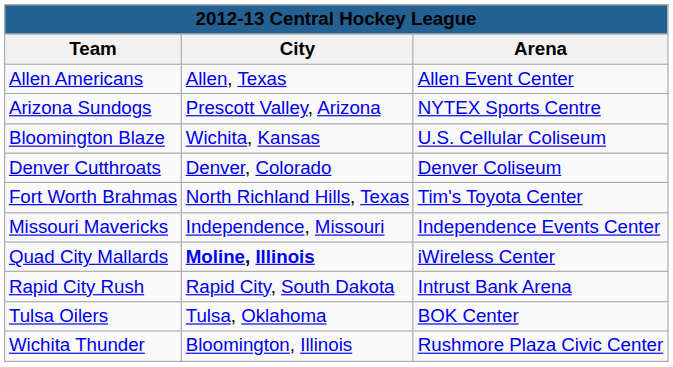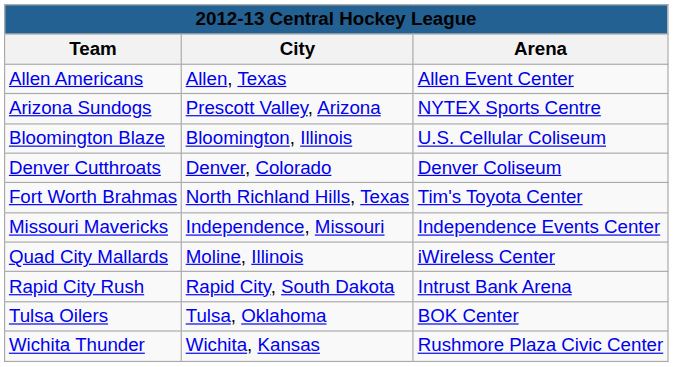(253, 138) Wichita, Kansas -> (269, 138) Bloomington, Illinois
(250, 256) bold -> (245, 256) normal
(269, 345) Bloomington, Illinois -> (253, 345) Wichita, Kansas
